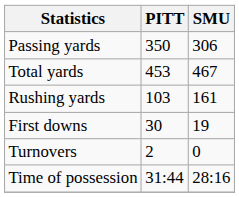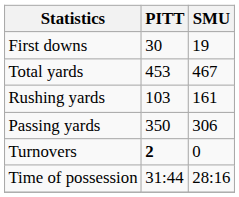rows swapped: (48, 125) <-> (54, 45)
(149, 151) normal -> (149, 151) bold
